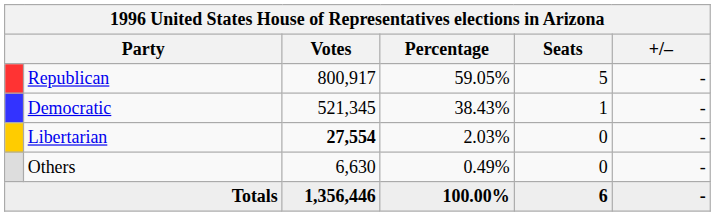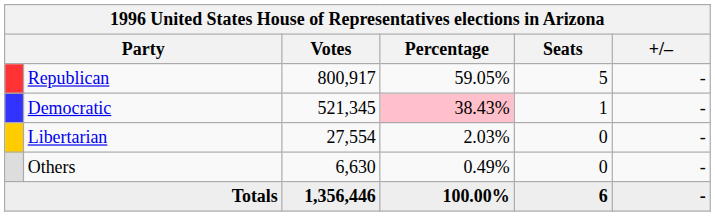(482, 108) no background -> (482, 108) pink background
(351, 137) bold -> (351, 137) normal
